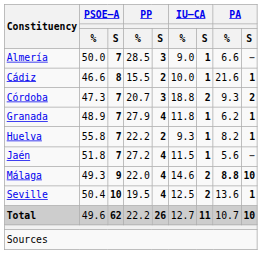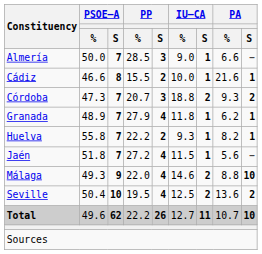(230, 176) bold -> (230, 176) normal
(252, 195) 1 -> (252, 195) 2
